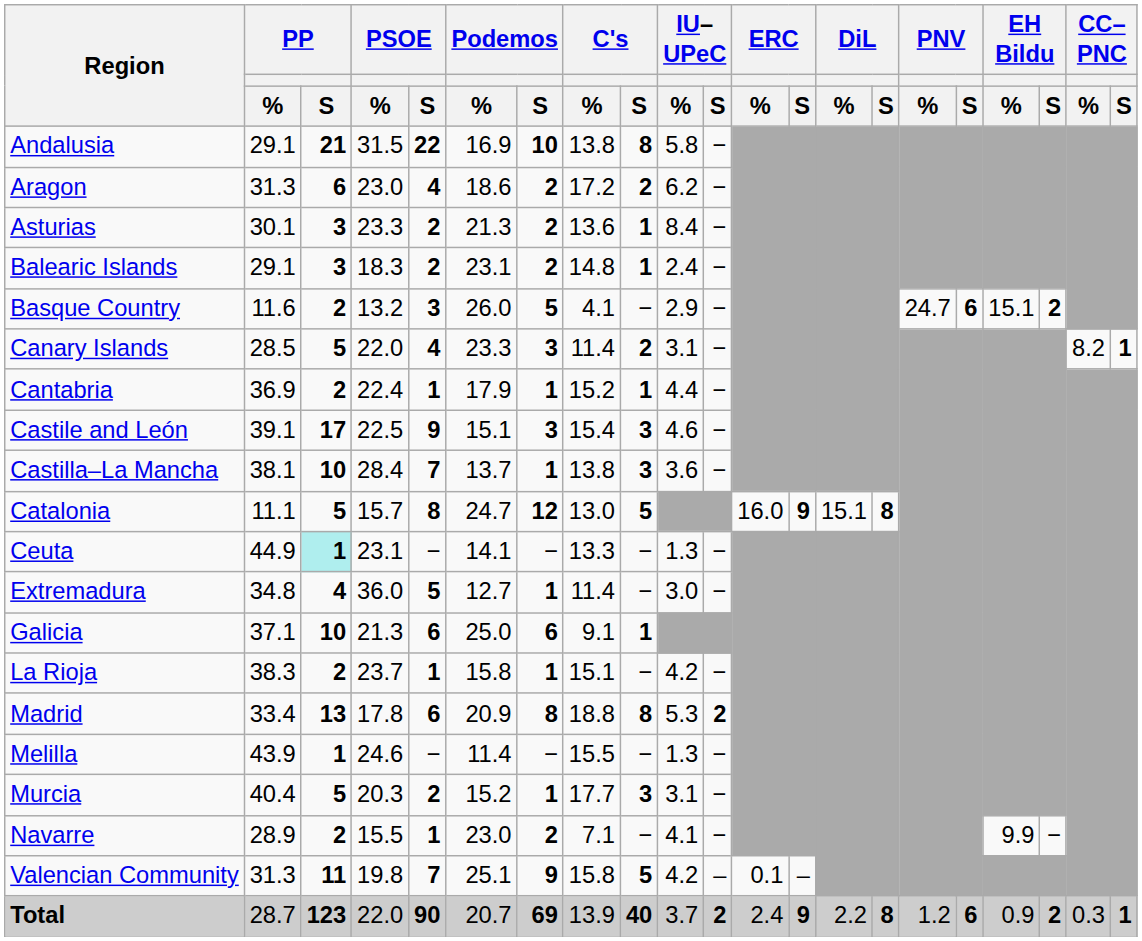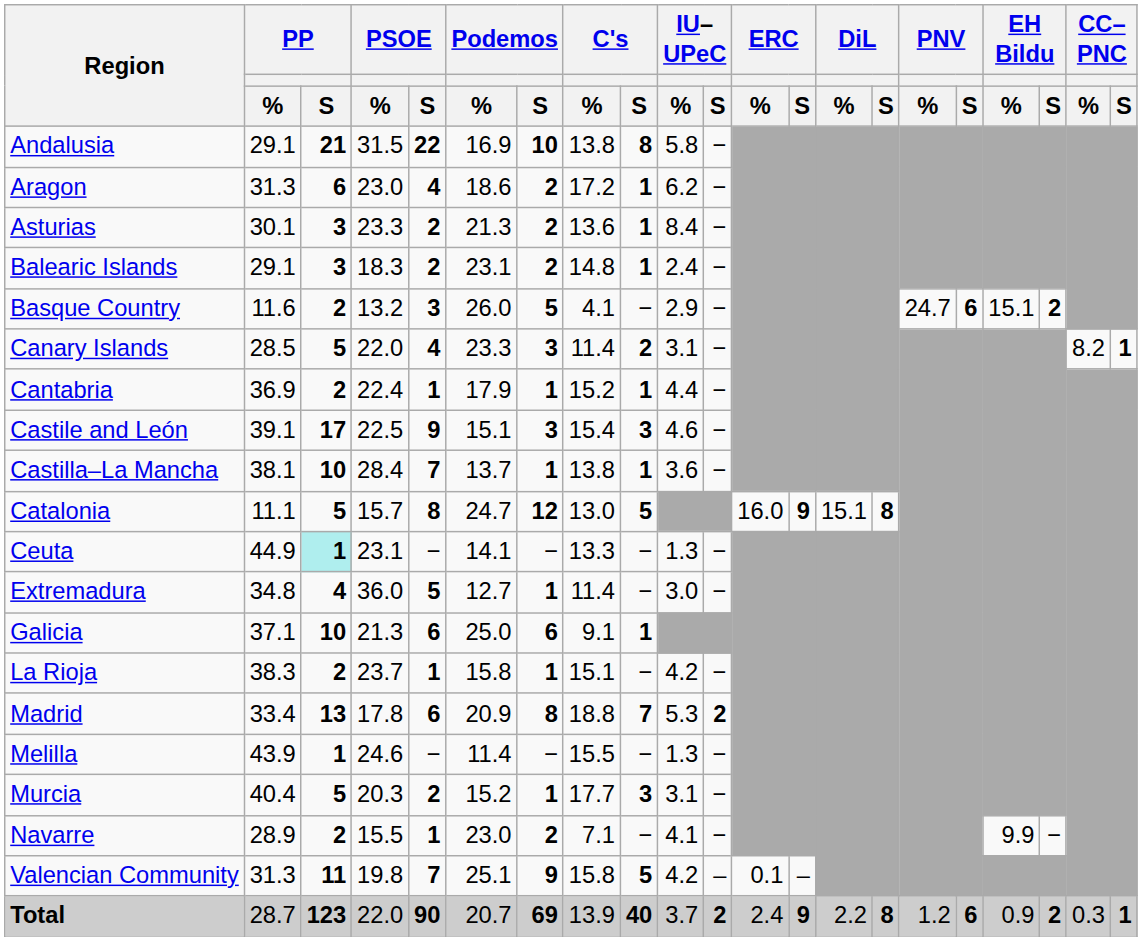(646, 186) 2 -> (646, 186) 1
(646, 470) 3 -> (646, 470) 1
(646, 713) 8 -> (646, 713) 7
